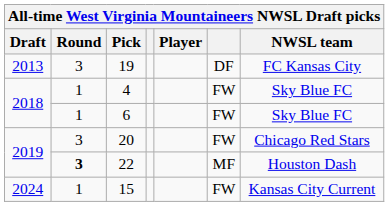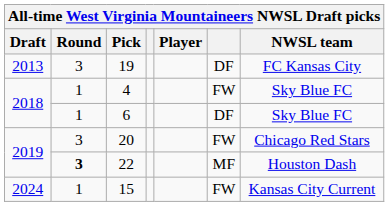(224, 115) FW -> (224, 115) DF
